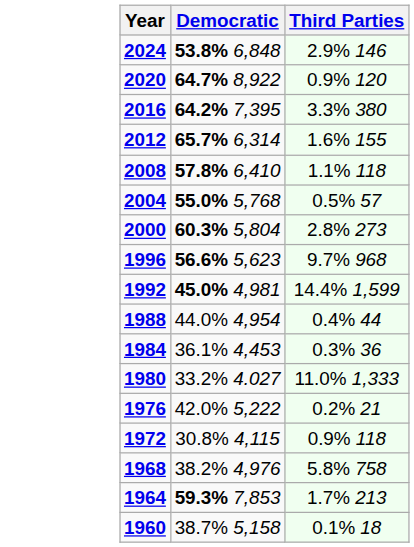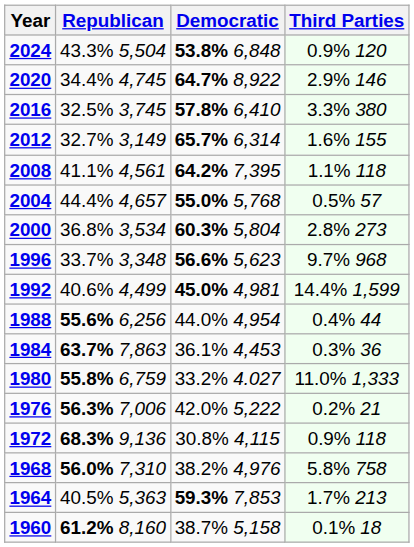+ column: (113, 20)
(347, 50) 2.9% 146 -> (347, 50) 0.9% 120
(347, 80) 0.9% 120 -> (347, 80) 2.9% 146
(228, 110) 64.2% 7,395 -> (228, 110) 57.8% 6,410
(228, 170) 57.8% 6,410 -> (228, 170) 64.2% 7,395
